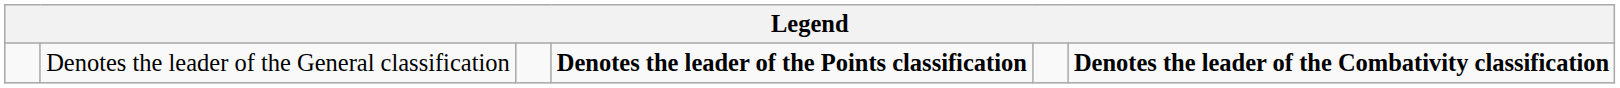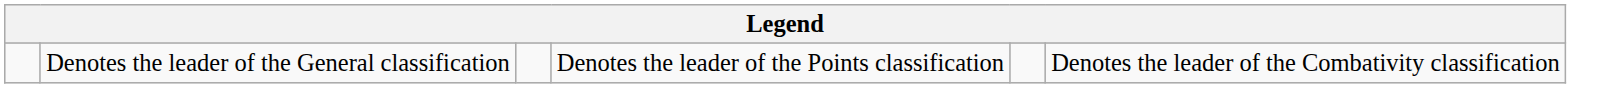(792, 62) bold -> (780, 62) normal
(1342, 62) bold -> (1305, 62) normal
